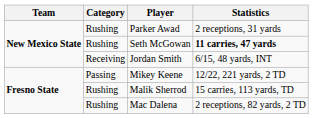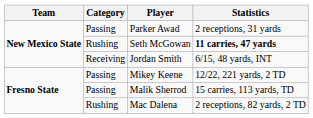(102, 28) Rushing -> (101, 28) Passing
(102, 90) Rushing -> (101, 90) Passing
